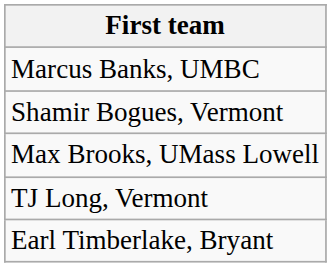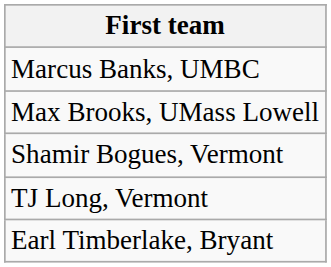(147, 111) Shamir Bogues, Vermont -> (165, 111) Max Brooks, UMass Lowell
(165, 154) Max Brooks, UMass Lowell -> (147, 154) Shamir Bogues, Vermont
